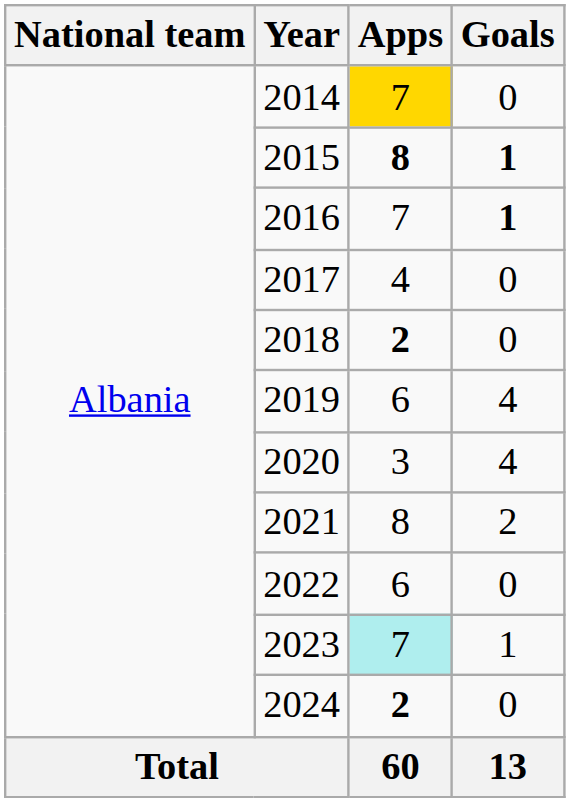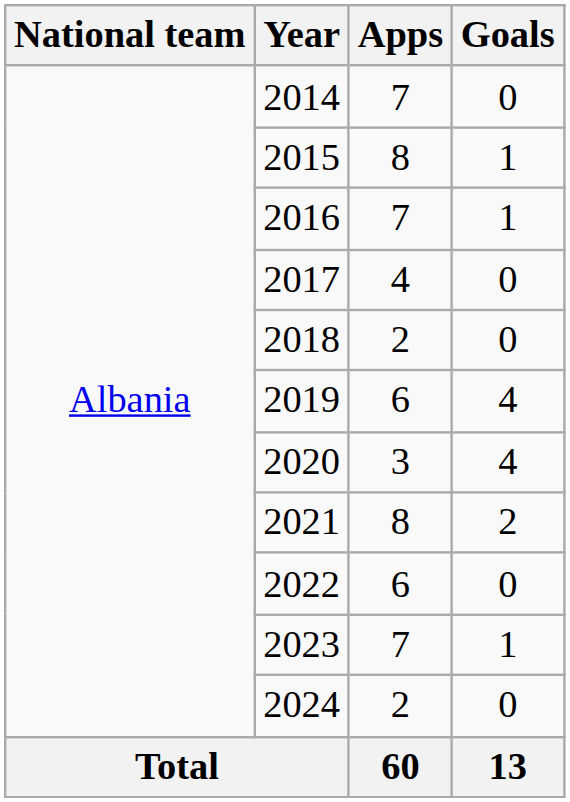(400, 95) gold background -> (400, 95) no background
(400, 156) bold -> (400, 156) normal
(508, 156) bold -> (508, 156) normal
(508, 217) bold -> (508, 217) normal
(400, 339) bold -> (400, 339) normal
(400, 643) paleturquoise background -> (400, 643) no background
(400, 704) bold -> (400, 704) normal
